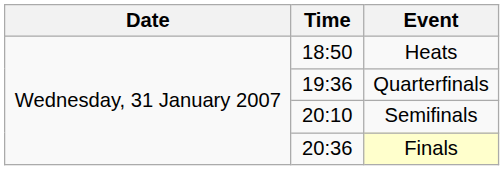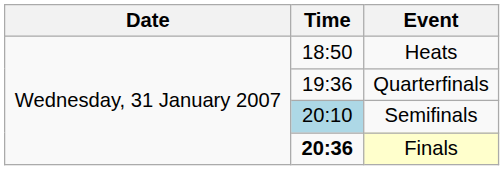(327, 116) no background -> (327, 116) lightblue background
(327, 148) normal -> (327, 148) bold
